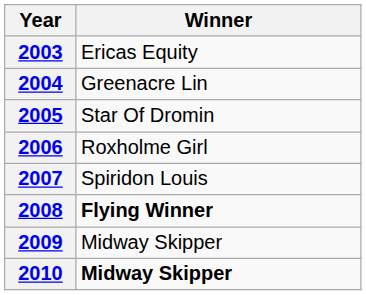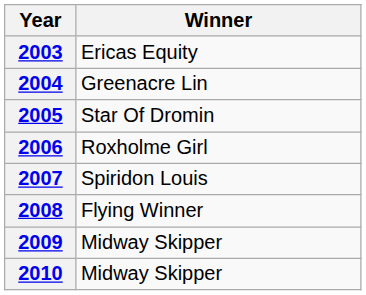(147, 210) bold -> (142, 210) normal
(157, 274) bold -> (152, 274) normal
